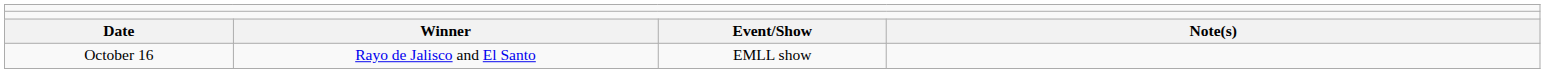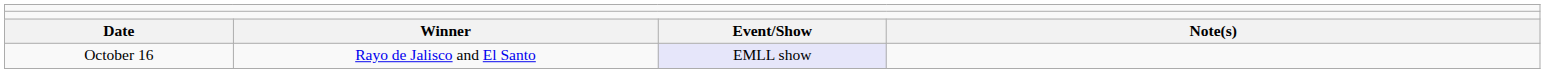(772, 55) no background -> (772, 55) lavender background
